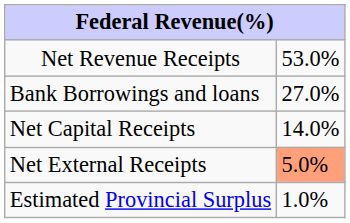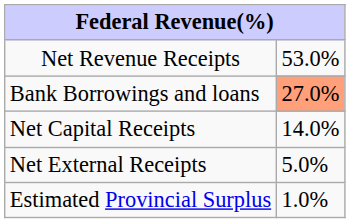(310, 93) no background -> (310, 93) lightsalmon background
(305, 164) lightsalmon background -> (305, 164) no background
